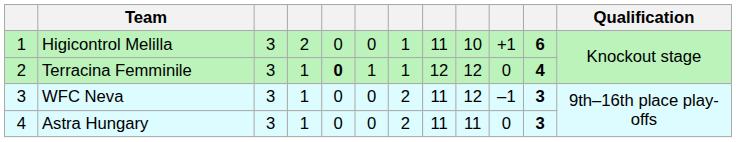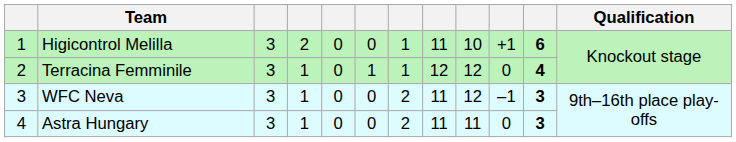(338, 70) bold -> (338, 70) normal
